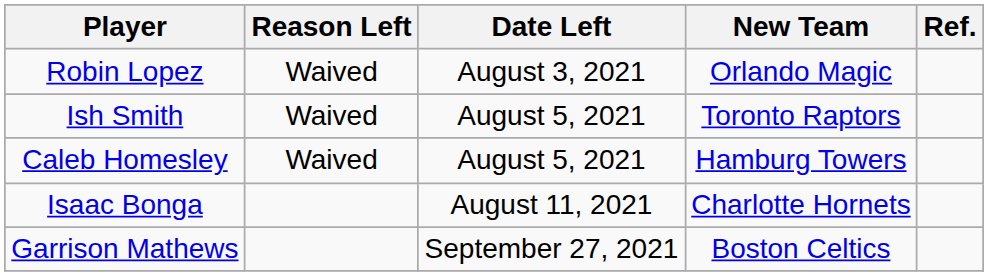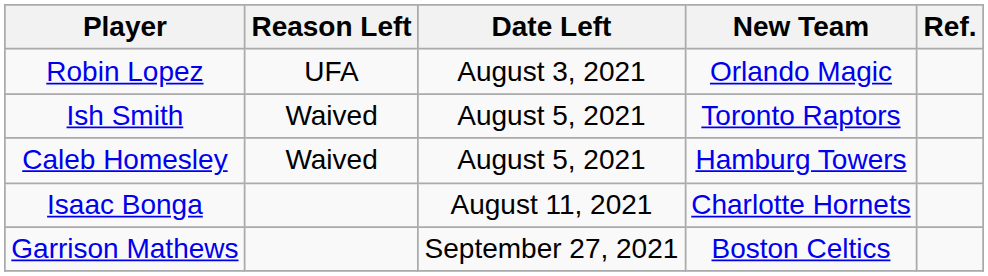(332, 71) Waived -> (332, 71) UFA
